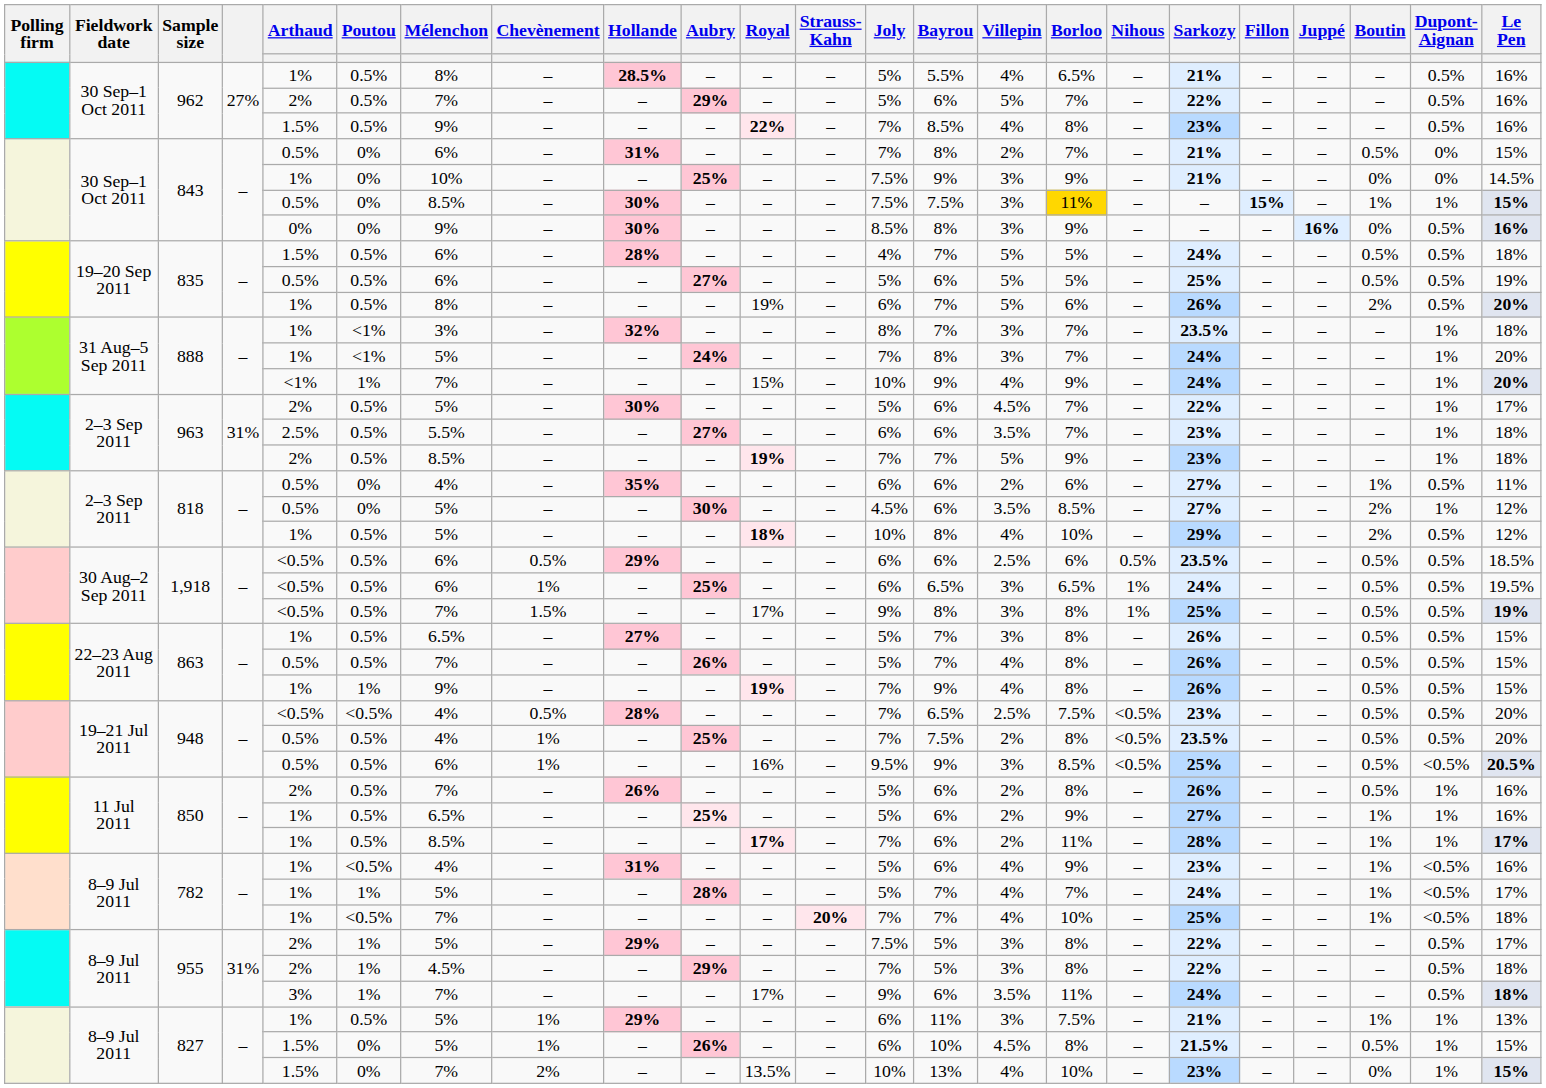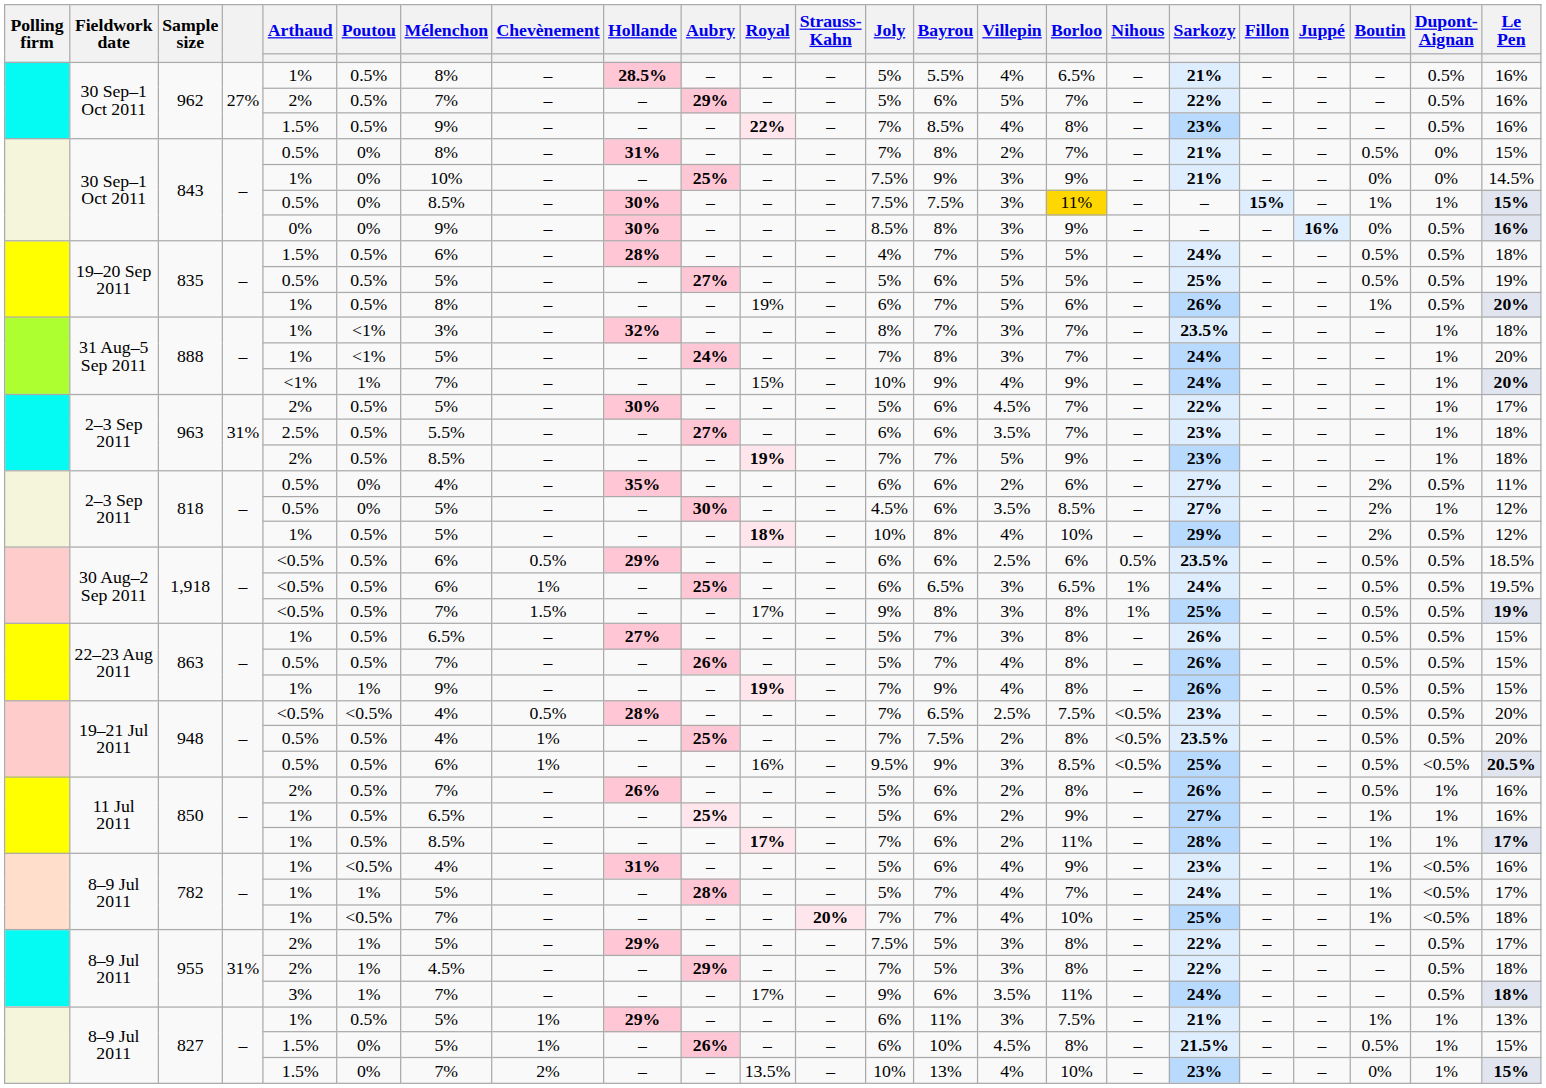(446, 152) 6% -> (446, 152) 8%
(446, 279) 6% -> (446, 279) 5%
(1380, 305) 2% -> (1380, 305) 1%
(1380, 484) 1% -> (1380, 484) 2%
